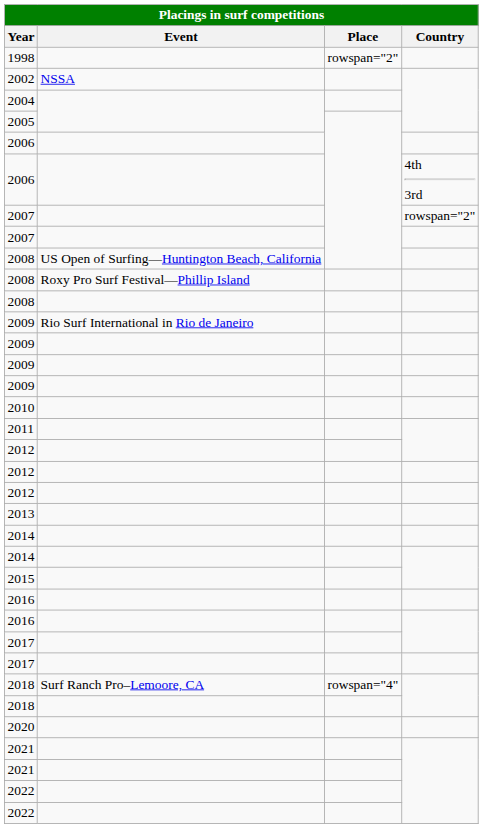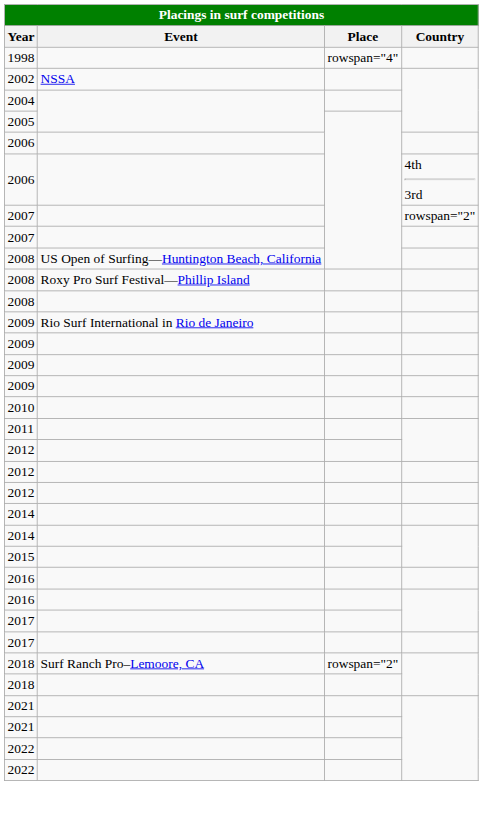(363, 57) rowspan="2" -> (363, 57) rowspan="4"
- row: (21, 514)
(363, 684) rowspan="4" -> (363, 663) rowspan="2"
- row: (21, 727)
